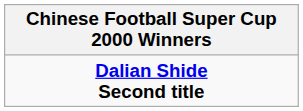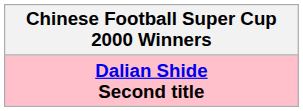(151, 80) no background -> (151, 80) pink background
